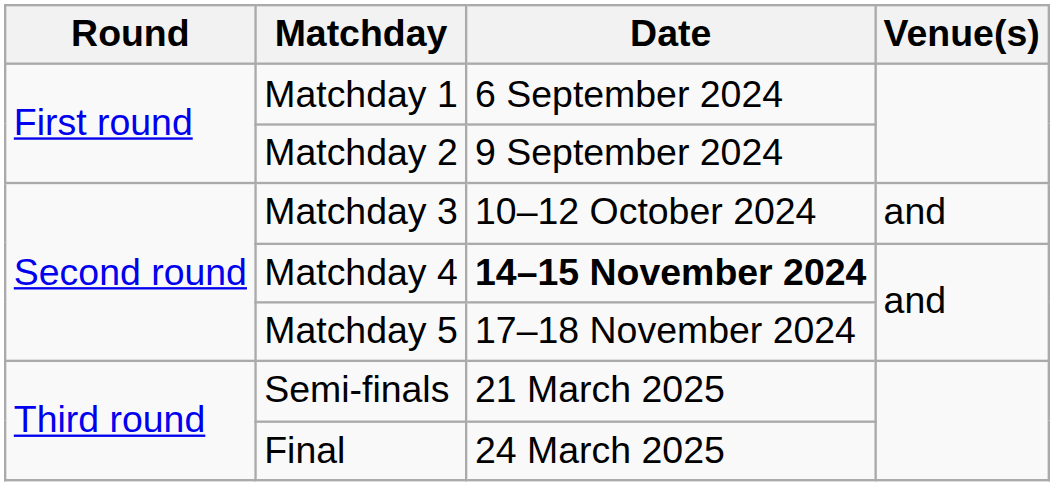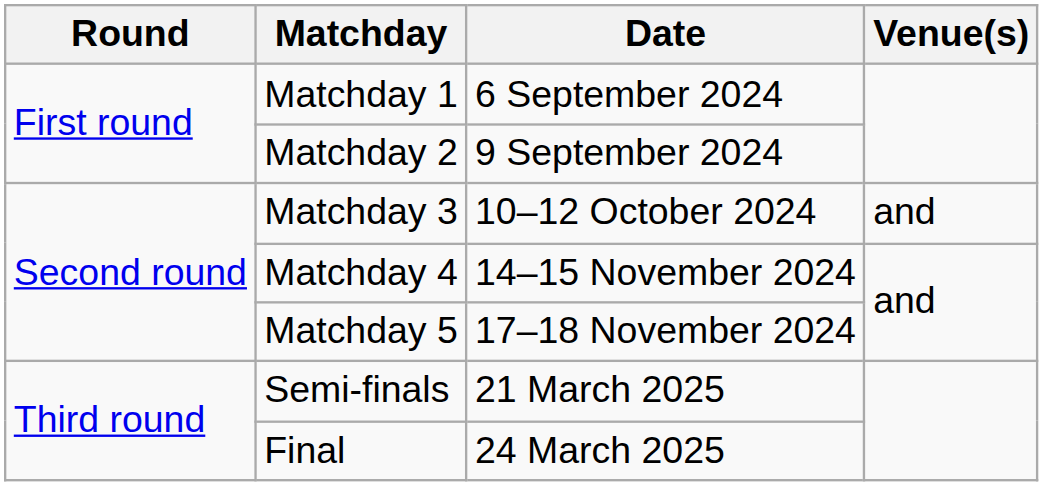(671, 271) bold -> (665, 271) normal
